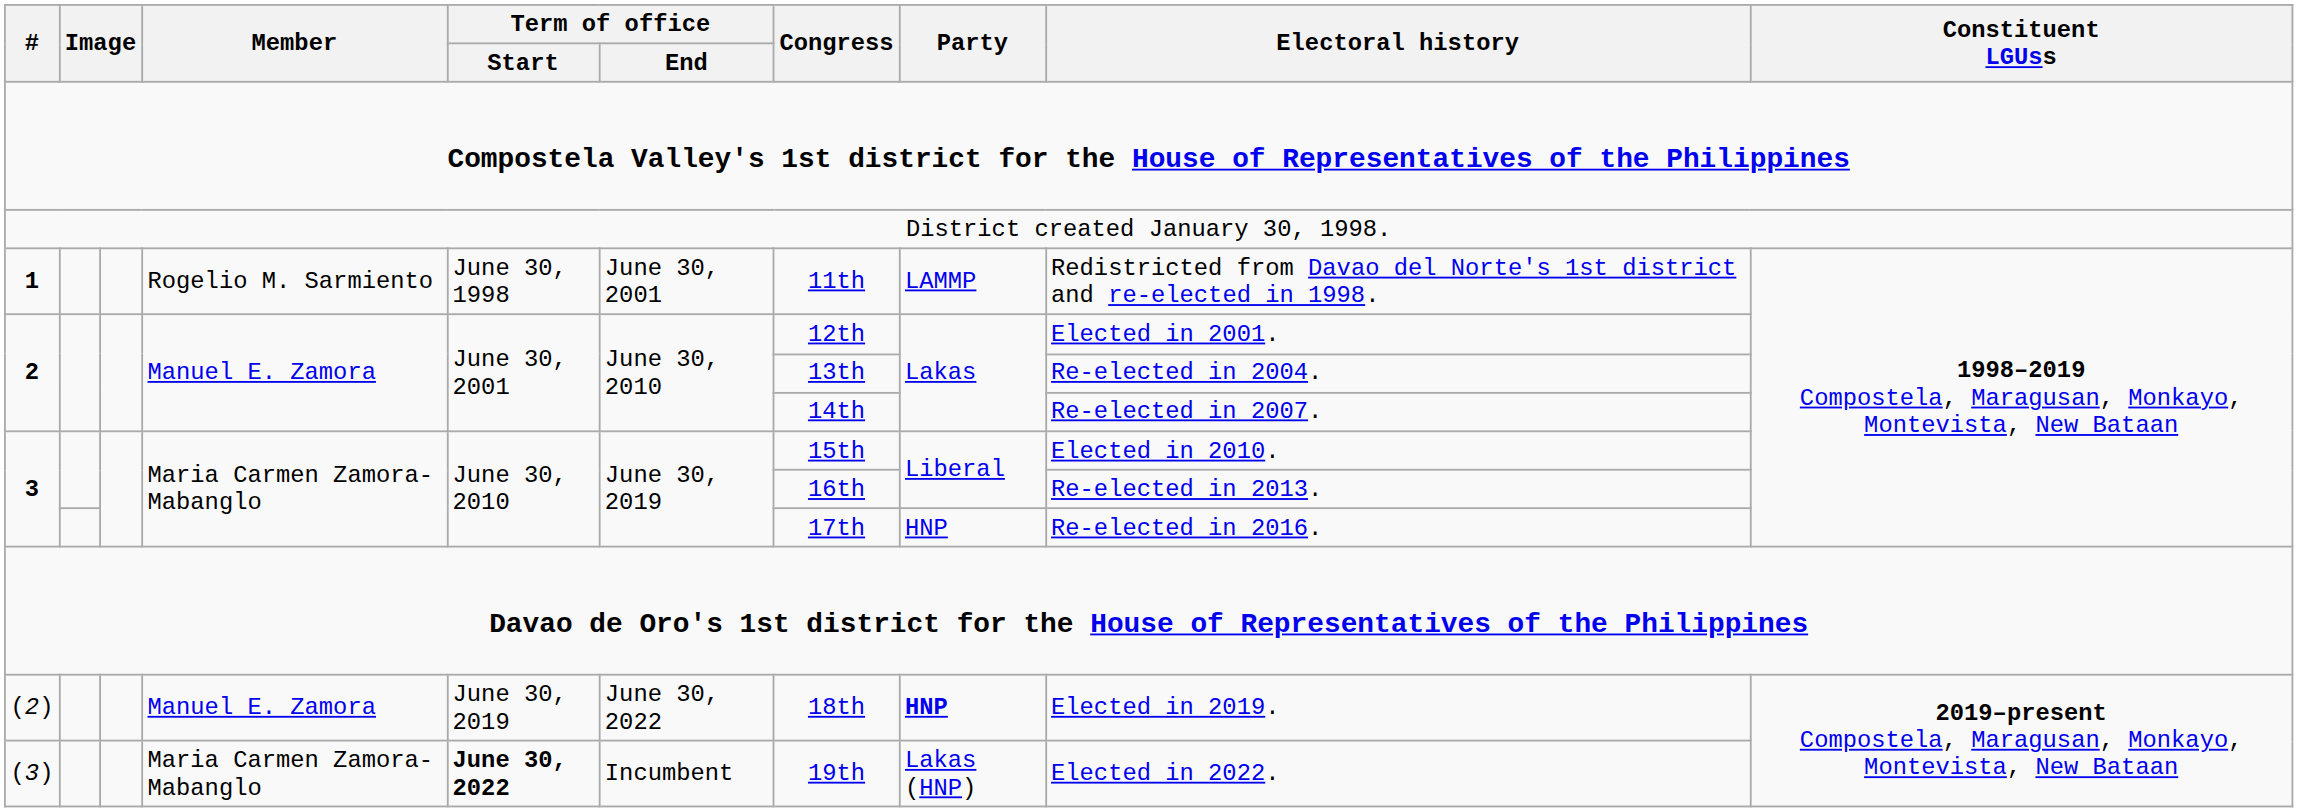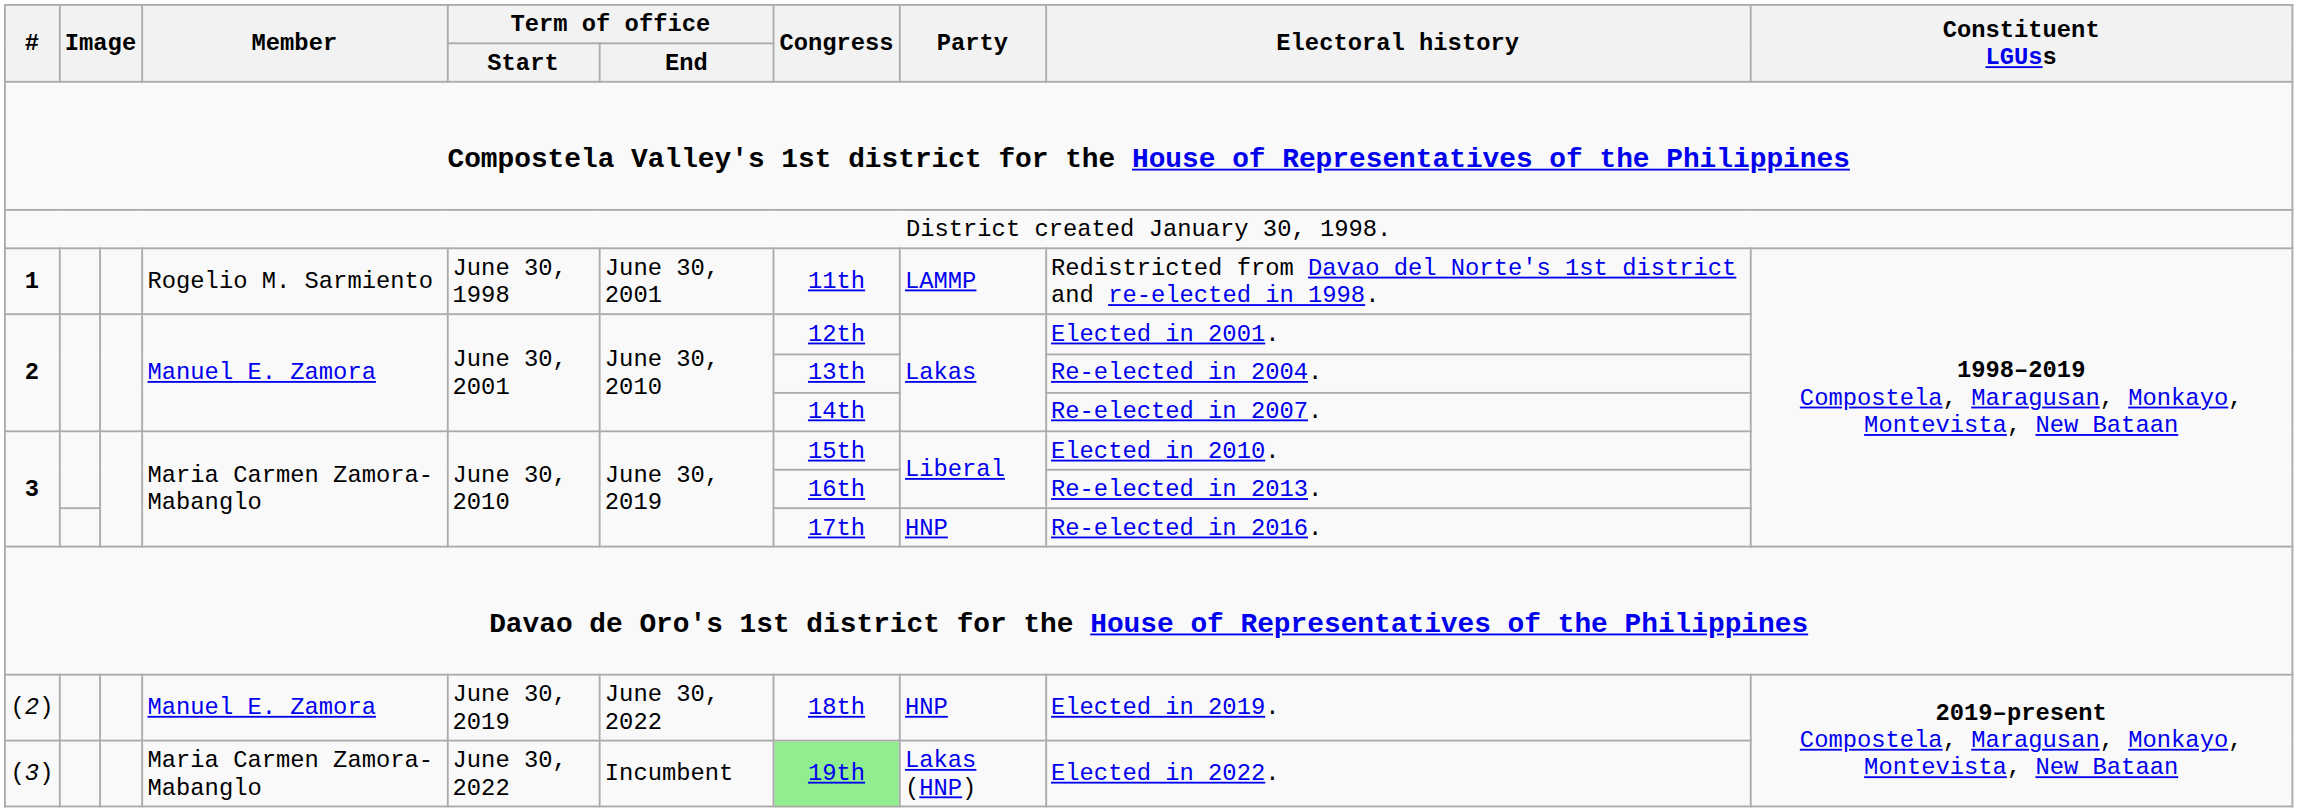(926, 708) bold -> (926, 708) normal
(510, 774) bold -> (510, 774) normal
(837, 774) no background -> (837, 774) lightgreen background
